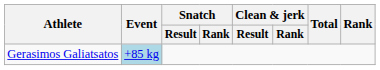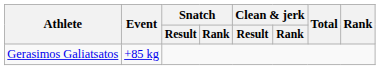(142, 54) lightblue background -> (142, 54) no background
